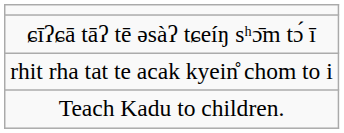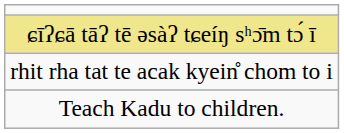(171, 33) no background -> (171, 33) khaki background
